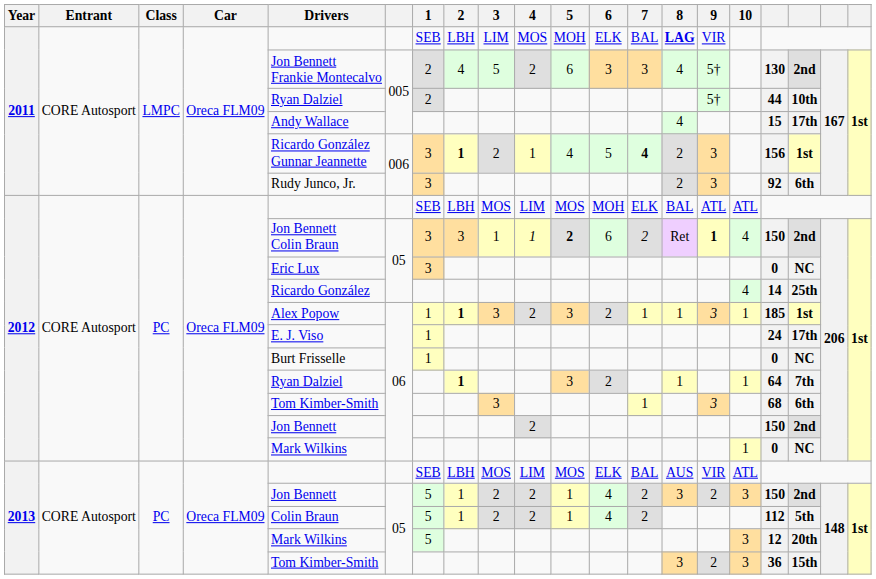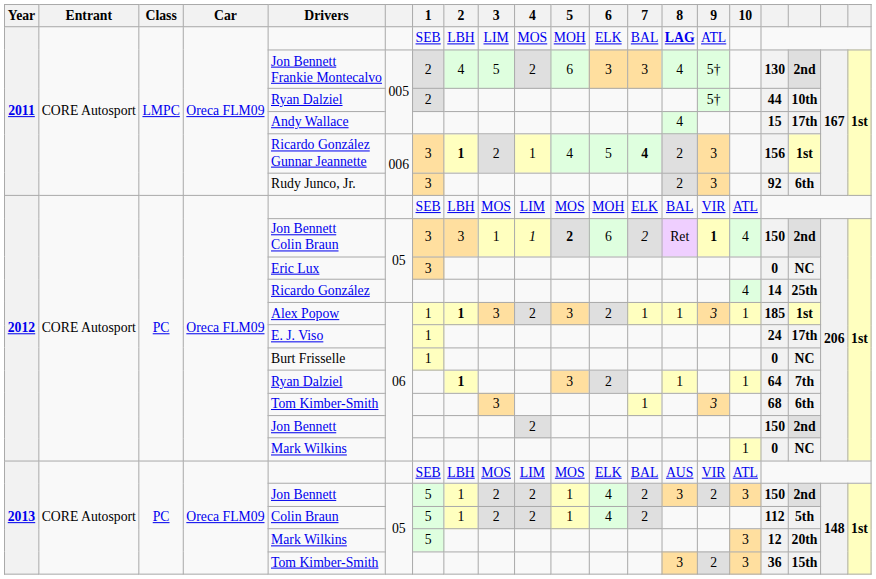(714, 38) VIR -> (714, 38) ATL
(714, 206) ATL -> (714, 206) VIR
